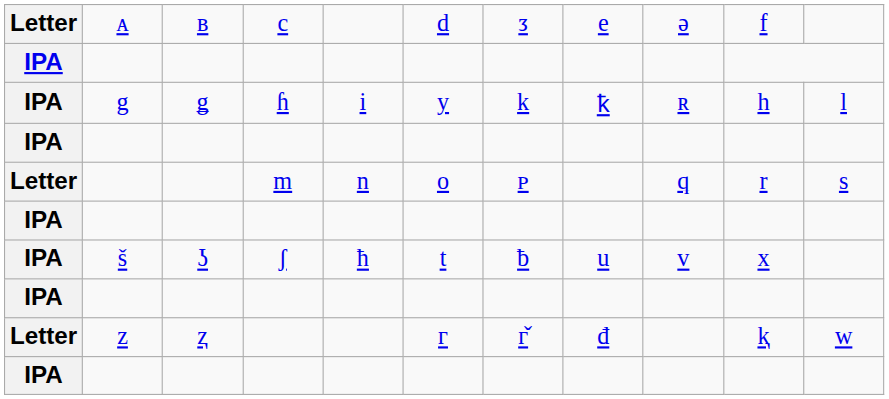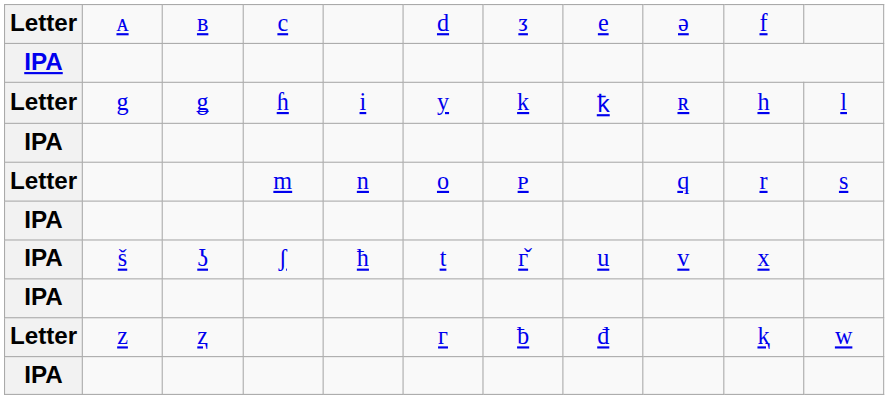(43, 103) IPA -> (44, 103) Letter
(523, 259) ƀ -> (523, 259) г̌
(523, 337) г̌ -> (523, 337) ƀ
